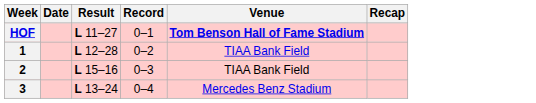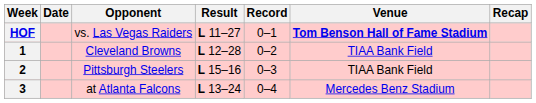+ column: (133, 13)
